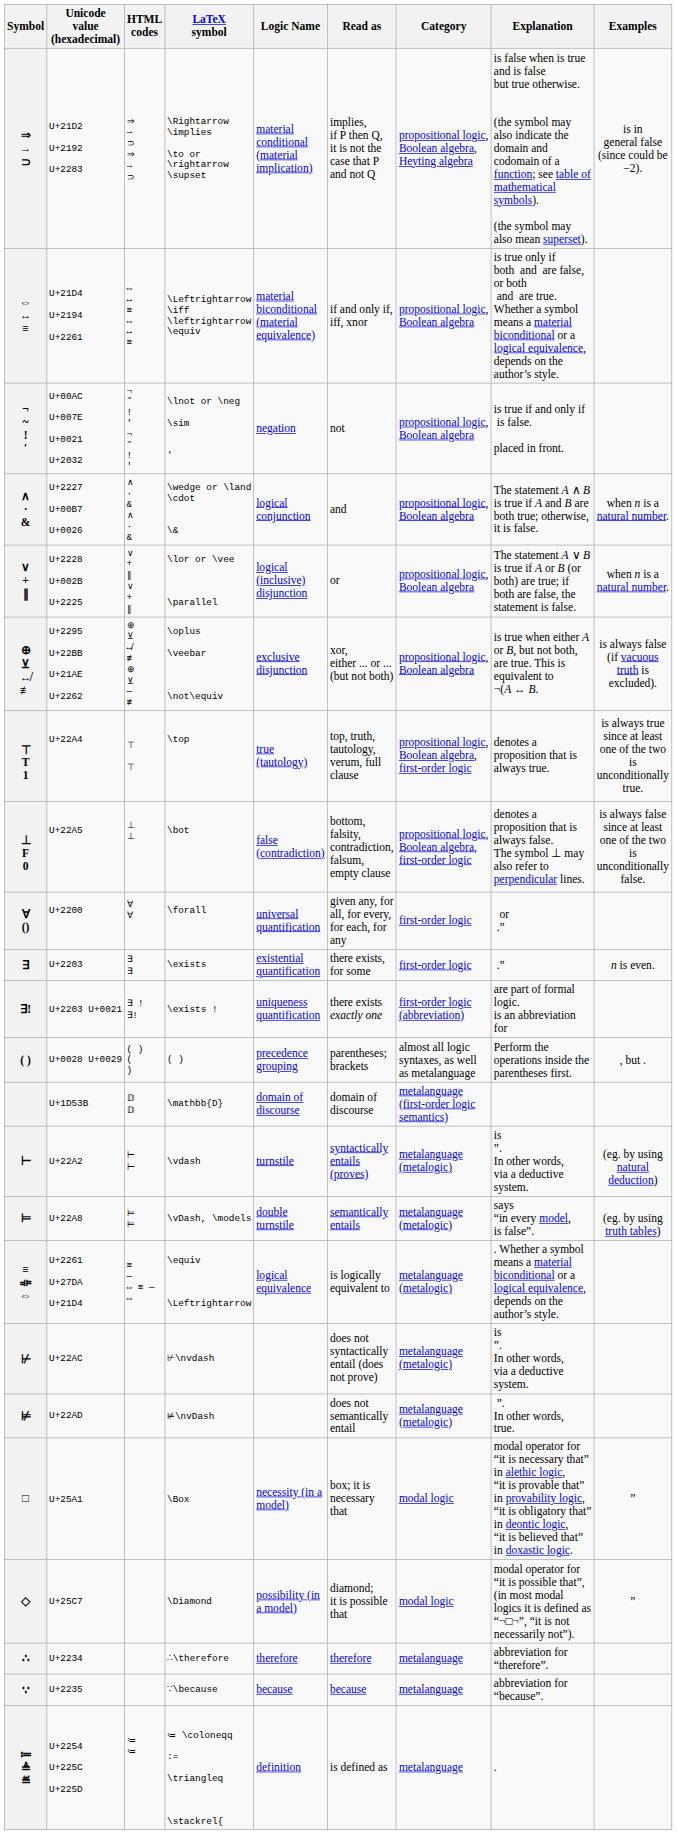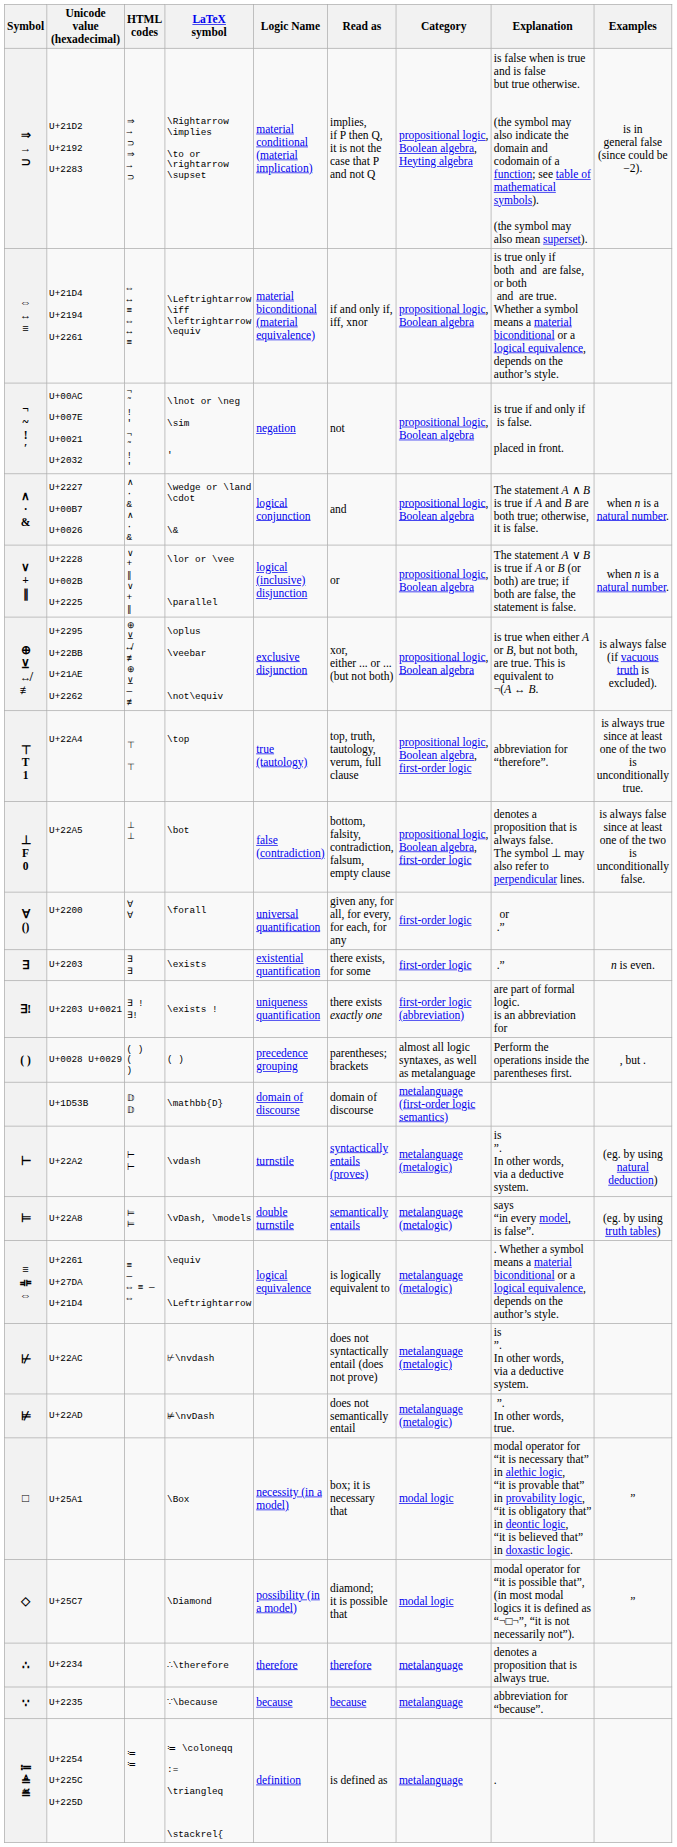(535, 756) denotes a proposition that is always true. -> (531, 756) abbreviation for “therefore”.
(531, 1658) abbreviation for “therefore”. -> (535, 1665) denotes a proposition that is always true.
